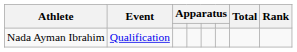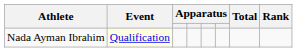(140, 38) no background -> (140, 38) lightyellow background
